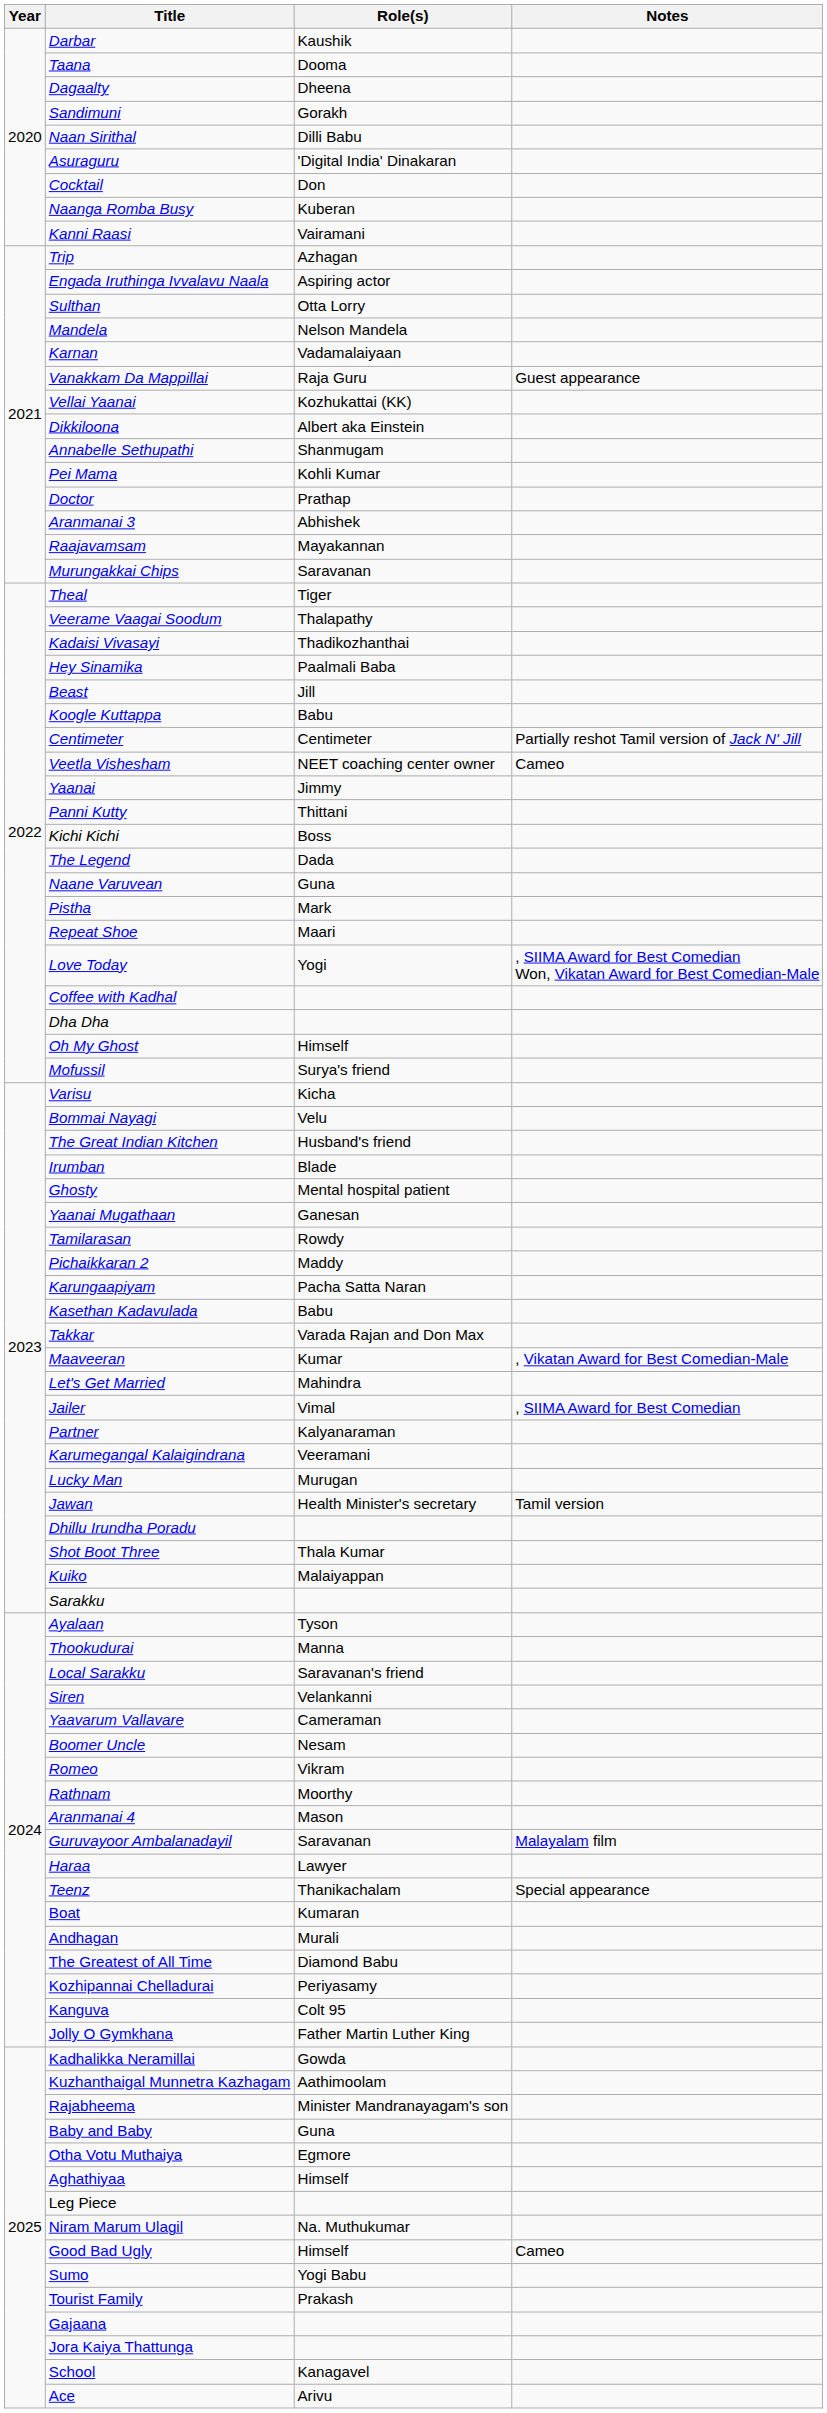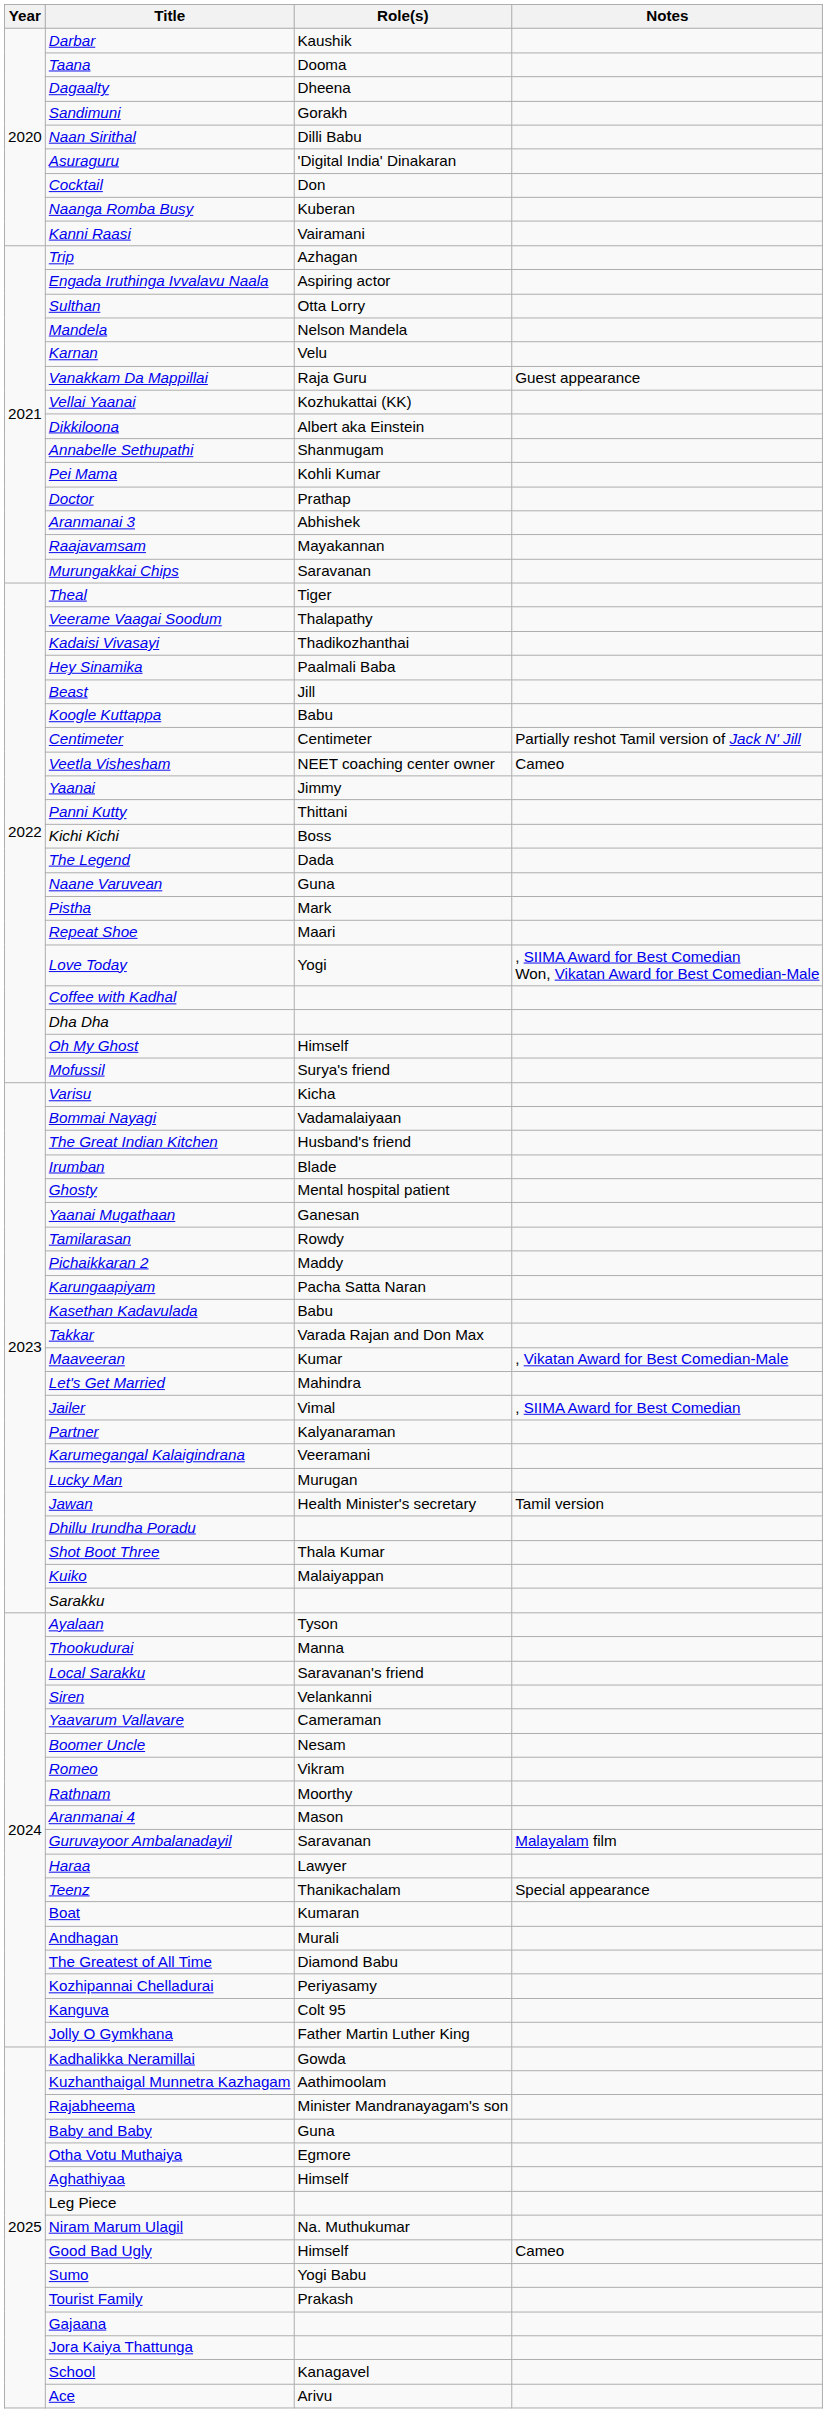(349, 354) Vadamalaiyaan -> (312, 354) Velu
(312, 1118) Velu -> (349, 1118) Vadamalaiyaan
